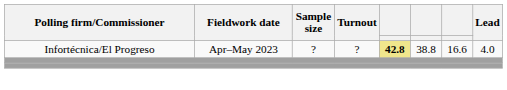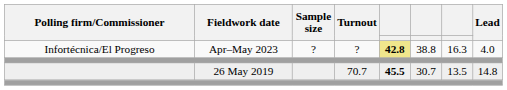(457, 49) 16.6 -> (457, 49) 16.3
+ row: (243, 71)
